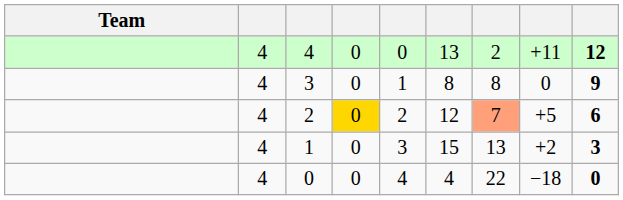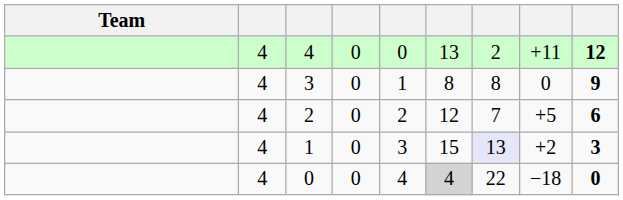(356, 115) gold background -> (356, 115) no background
(496, 115) lightsalmon background -> (496, 115) no background
(496, 147) no background -> (496, 147) lavender background
(449, 178) no background -> (449, 178) lightgrey background
